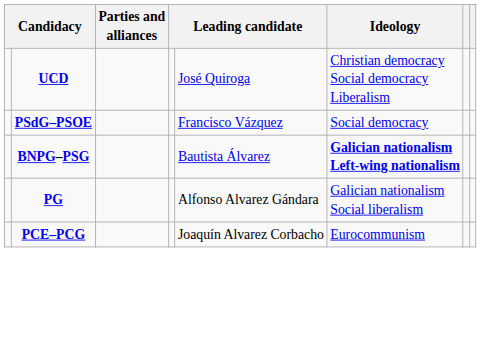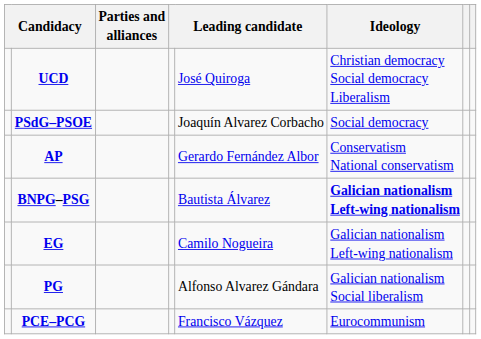(230, 122) Francisco Vázquez -> (251, 122) Joaquín Alvarez Corbacho
+ row: (53, 156)
+ row: (53, 243)
(251, 234) Joaquín Alvarez Corbacho -> (230, 321) Francisco Vázquez
